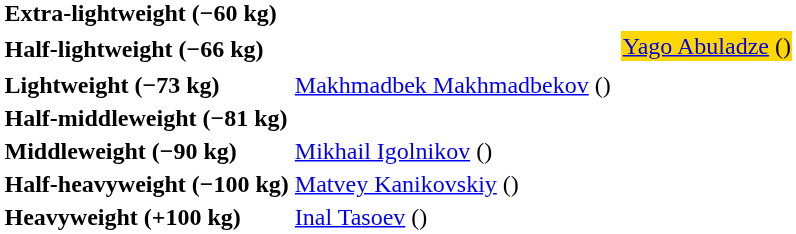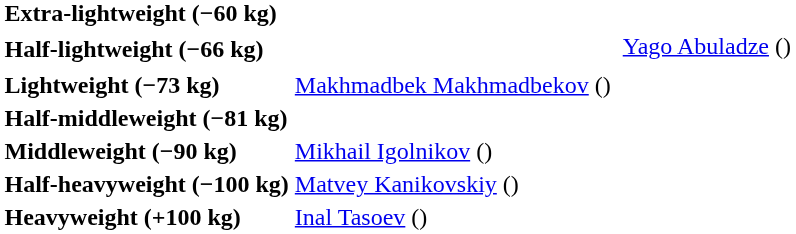(707, 45) gold background -> (707, 45) no background
